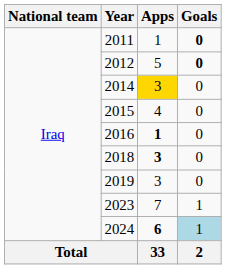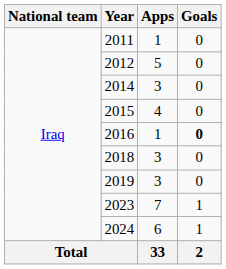(199, 39) bold -> (199, 39) normal
(199, 63) bold -> (199, 63) normal
(158, 87) gold background -> (158, 87) no background
(158, 134) bold -> (158, 134) normal
(199, 134) normal -> (199, 134) bold
(158, 157) bold -> (158, 157) normal
(158, 228) bold -> (158, 228) normal
(199, 228) lightblue background -> (199, 228) no background
